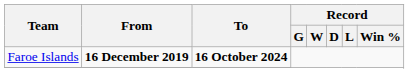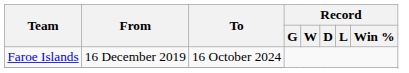(137, 57) bold -> (135, 57) normal
(241, 57) bold -> (237, 57) normal
